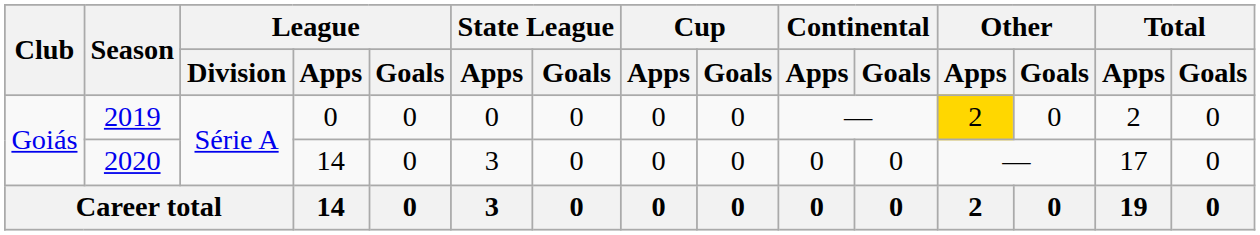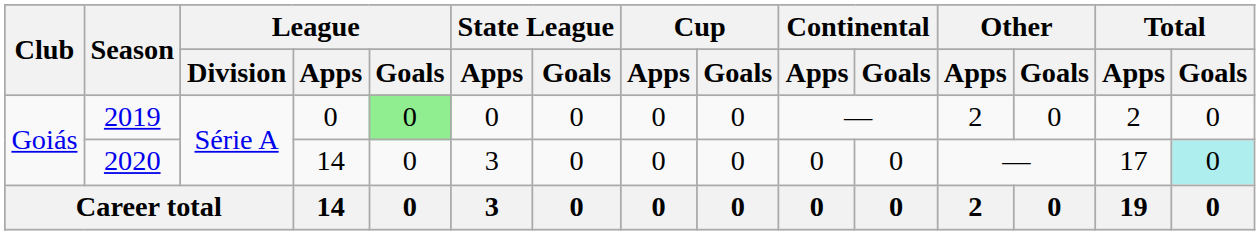(410, 116) no background -> (410, 116) lightgreen background
(975, 116) gold background -> (975, 116) no background
(1213, 161) no background -> (1213, 161) paleturquoise background
